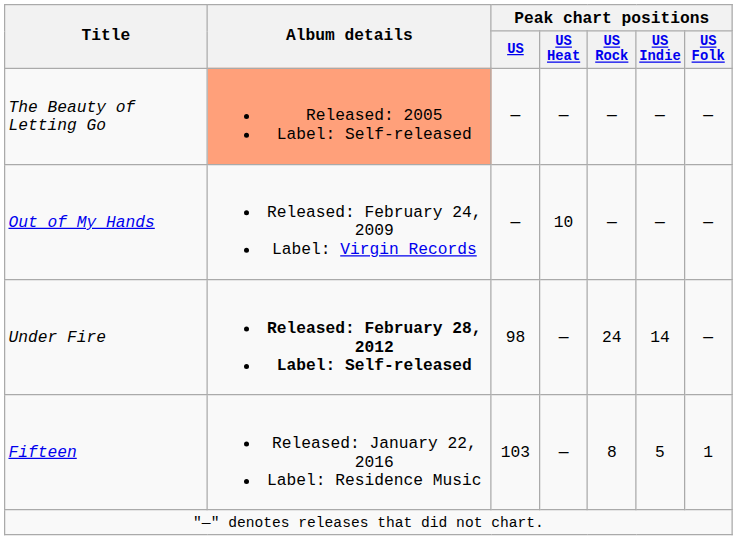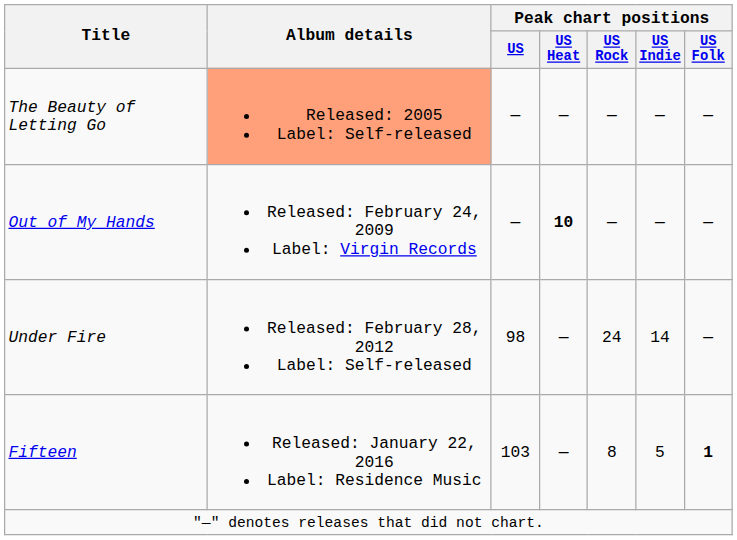(564, 222) normal -> (564, 222) bold
(349, 347) bold -> (349, 347) normal
(708, 452) normal -> (708, 452) bold
